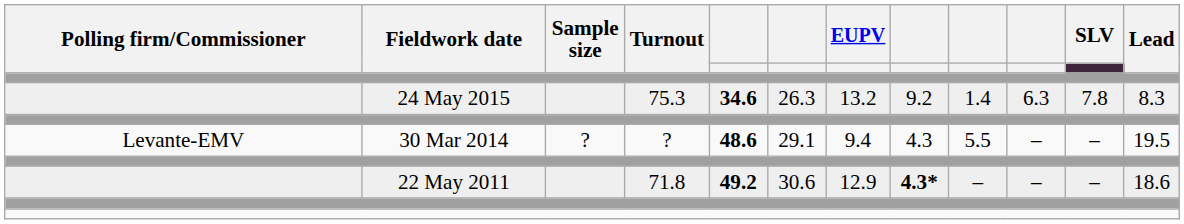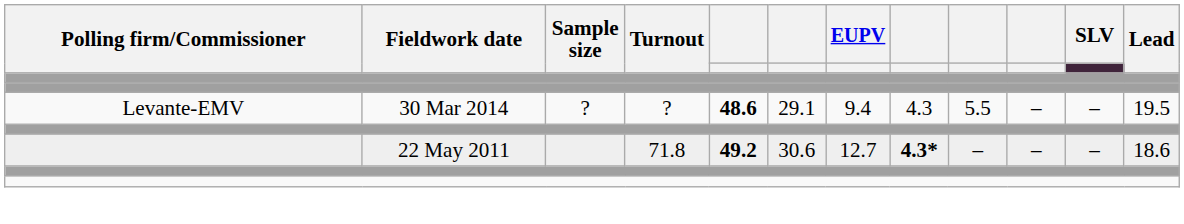- row: (454, 98)
(858, 182) 12.9 -> (858, 150) 12.7
